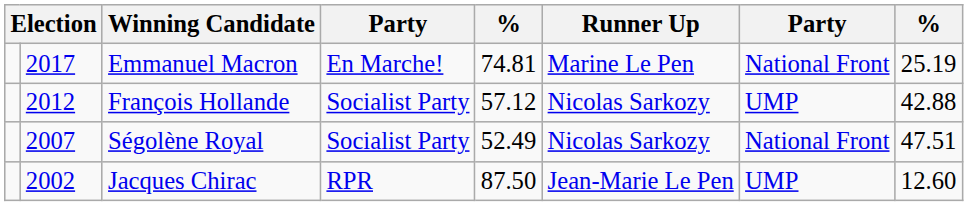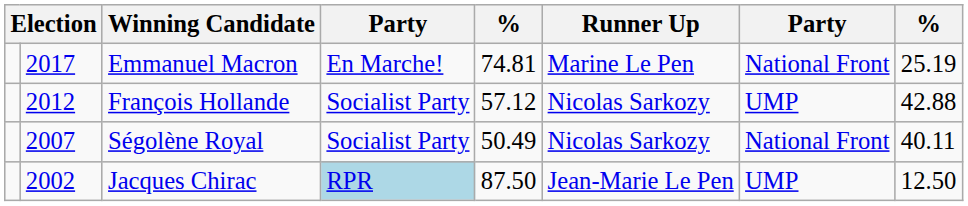(509, 141) 52.49 -> (509, 141) 50.49
(929, 141) 47.51 -> (928, 141) 40.11
(350, 180) no background -> (350, 180) lightblue background
(929, 180) 12.60 -> (929, 180) 12.50
